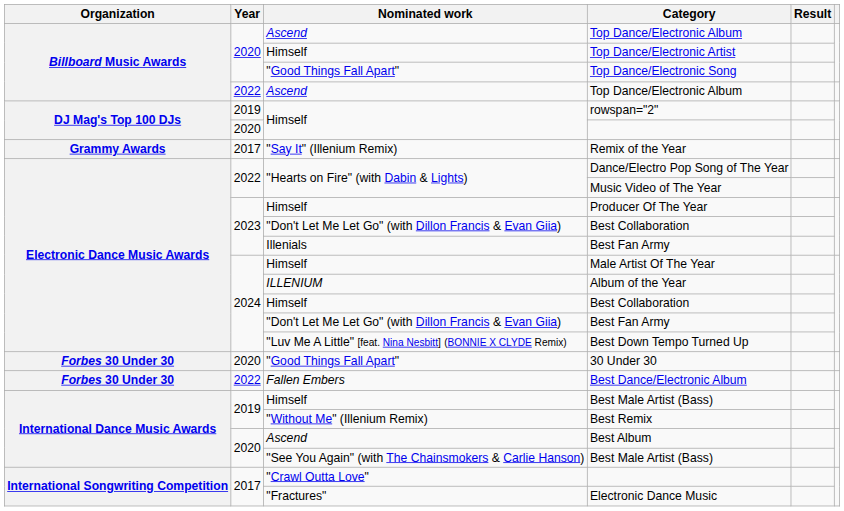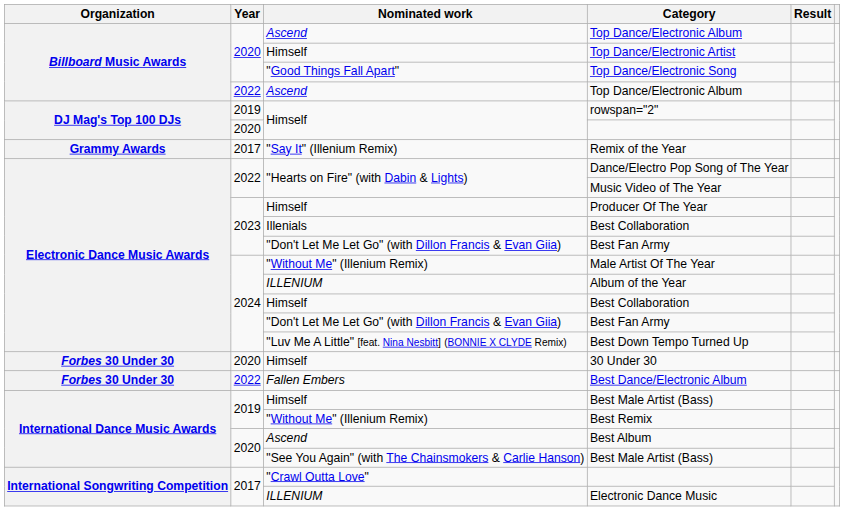(414, 226) "Don't Let Me Let Go" (with Dillon Francis & Evan Giia) -> (287, 226) Illenials
(287, 245) Illenials -> (414, 245) "Don't Let Me Let Go" (with Dillon Francis & Evan Giia)
(287, 264) Himself -> (347, 264) "Without Me" (Illenium Remix)
(333, 361) "Good Things Fall Apart" -> (287, 361) Himself
(296, 496) "Fractures" -> (294, 496) ILLENIUM
